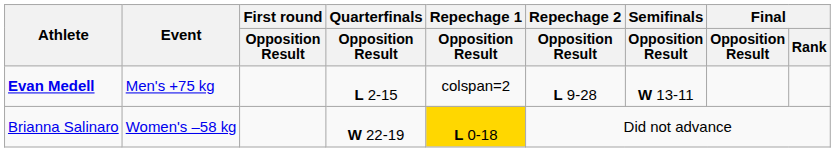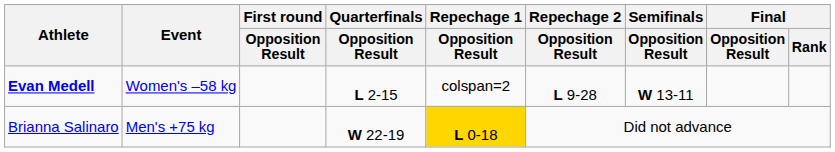(170, 87) Men's +75 kg -> (181, 87) Women's –58 kg
(181, 127) Women's –58 kg -> (170, 127) Men's +75 kg
